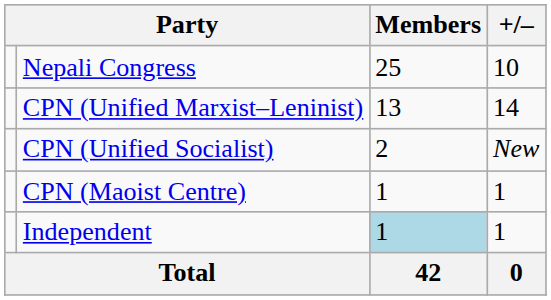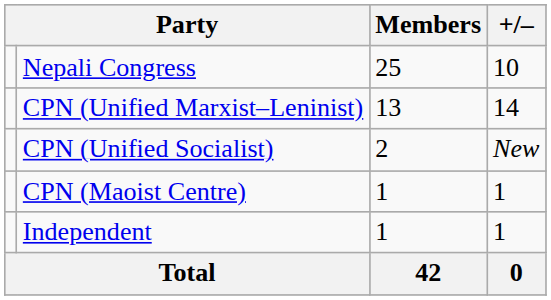(382, 231) lightblue background -> (382, 231) no background
